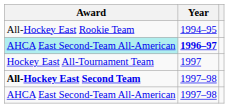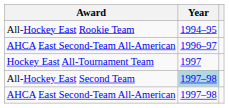(91, 45) paleturquoise background -> (91, 45) no background
(199, 45) bold -> (199, 45) normal
(74, 78) bold -> (71, 78) normal
(199, 78) no background -> (199, 78) lightblue background
